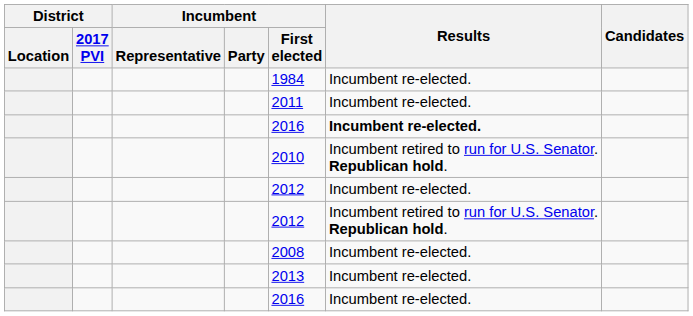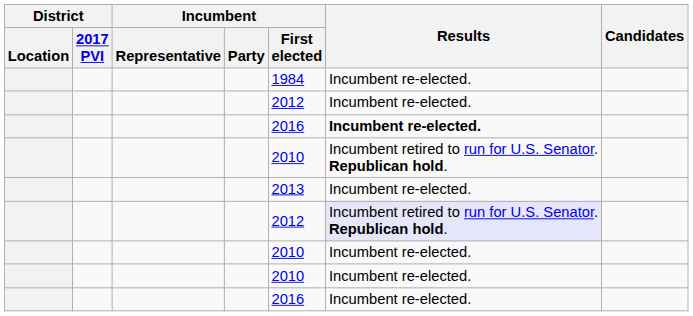(287, 102) 2011 -> (288, 102) 2012
(288, 189) 2012 -> (288, 189) 2013
(464, 220) no background -> (464, 220) lavender background
(288, 252) 2008 -> (288, 252) 2010
(288, 275) 2013 -> (288, 275) 2010
